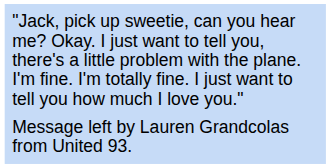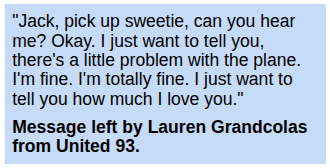(151, 137) normal -> (160, 137) bold
